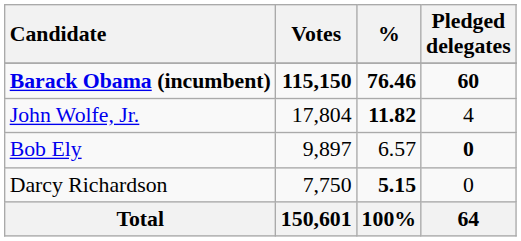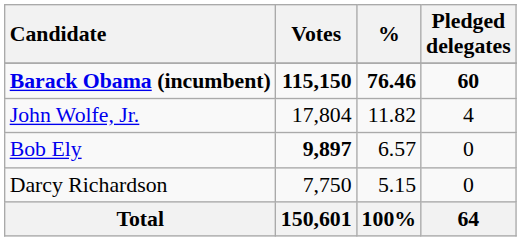(392, 115) bold -> (392, 115) normal
(327, 149) normal -> (327, 149) bold
(468, 149) bold -> (468, 149) normal
(397, 184) bold -> (397, 184) normal
